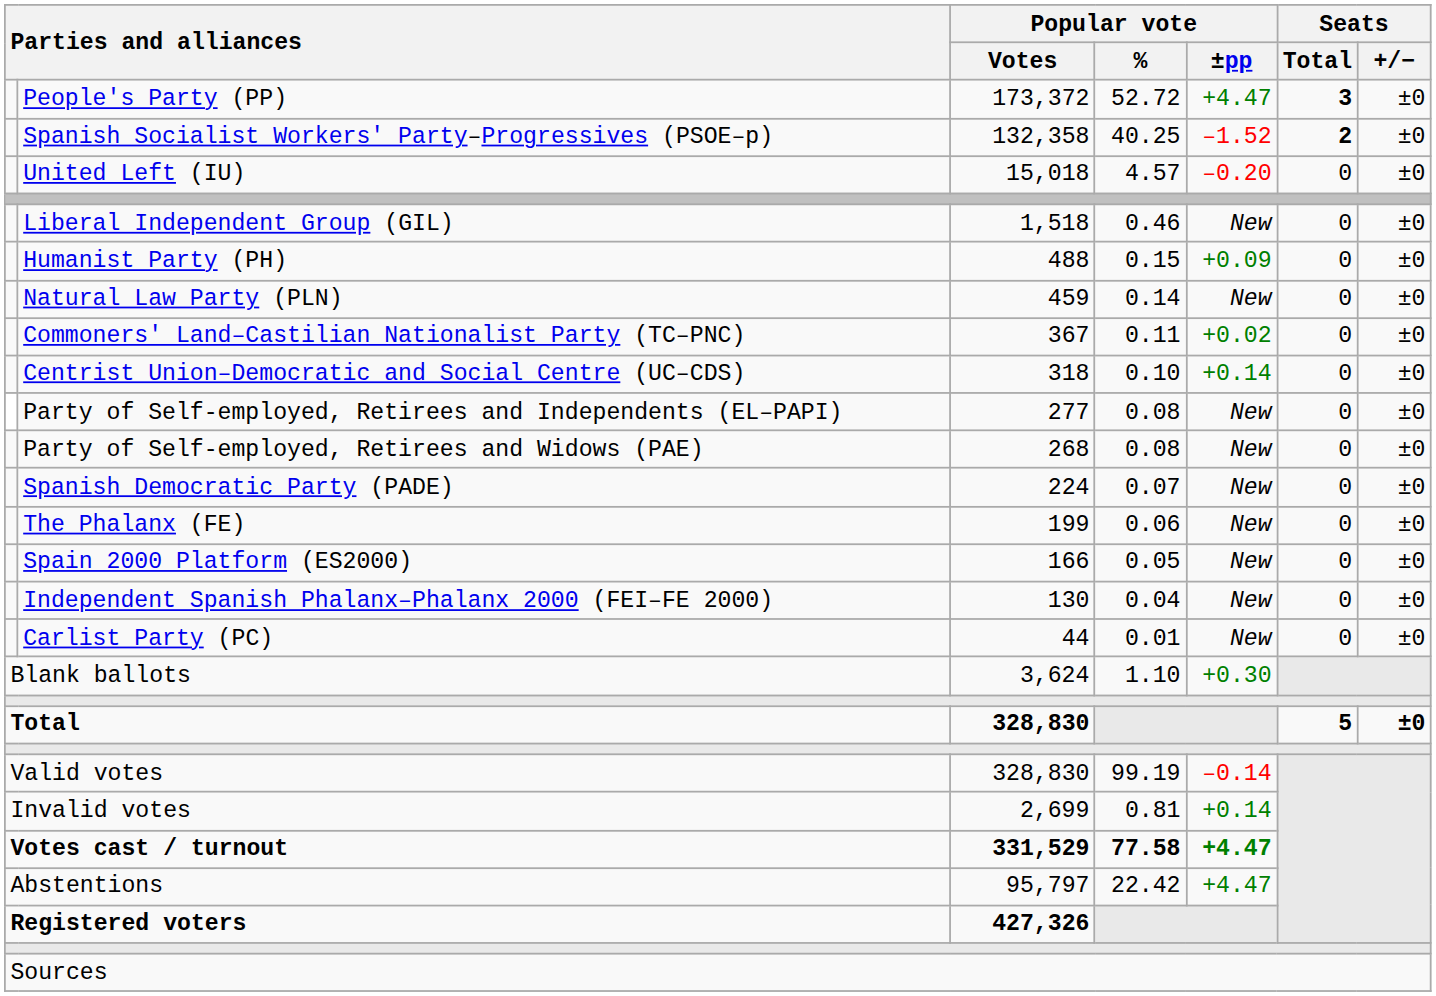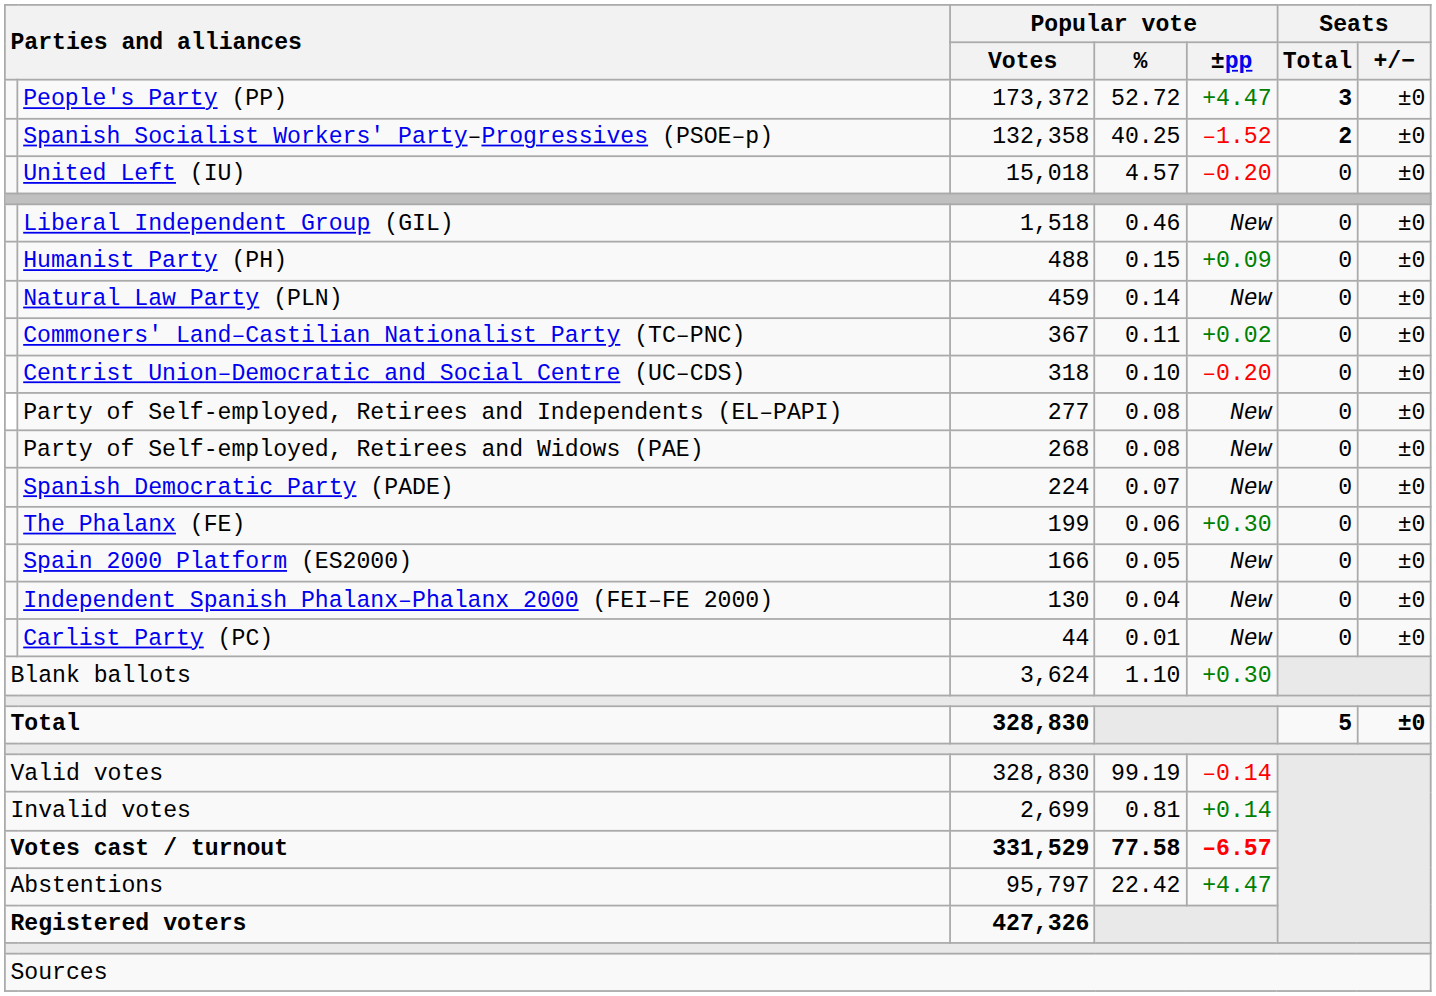(1237, 374) +0.14 -> (1237, 374) –0.20
(1251, 525) New -> (1237, 525) +0.30
(1237, 849) +4.47 -> (1237, 849) –6.57
